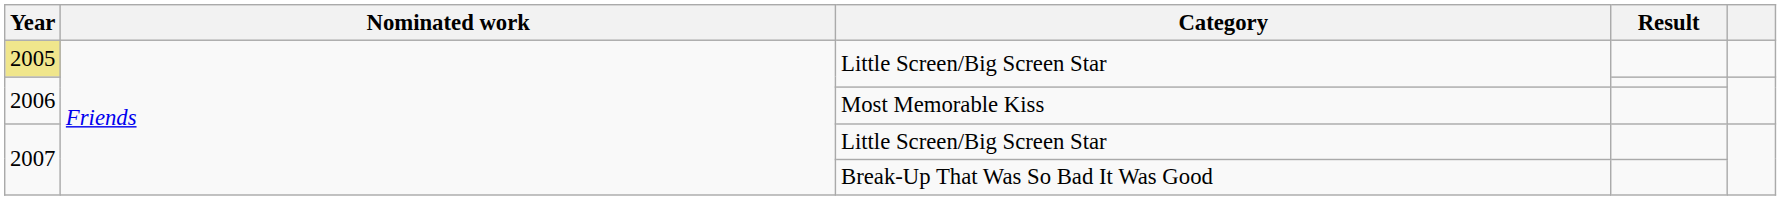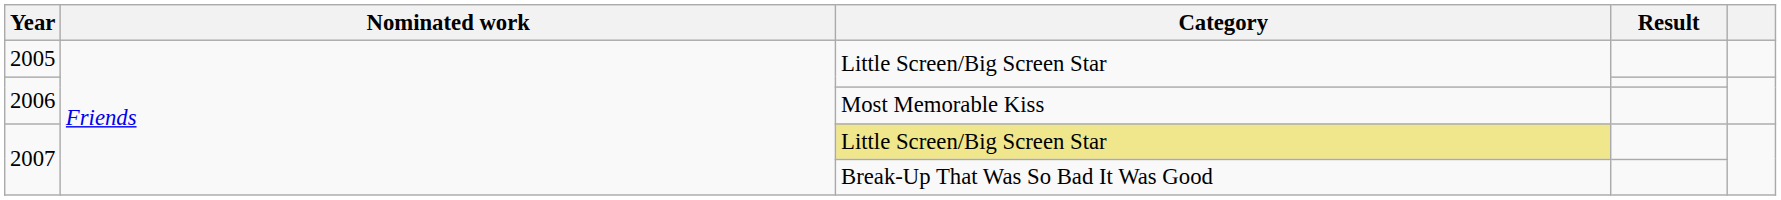(33, 58) khaki background -> (33, 58) no background
(974, 141) no background -> (974, 141) khaki background
